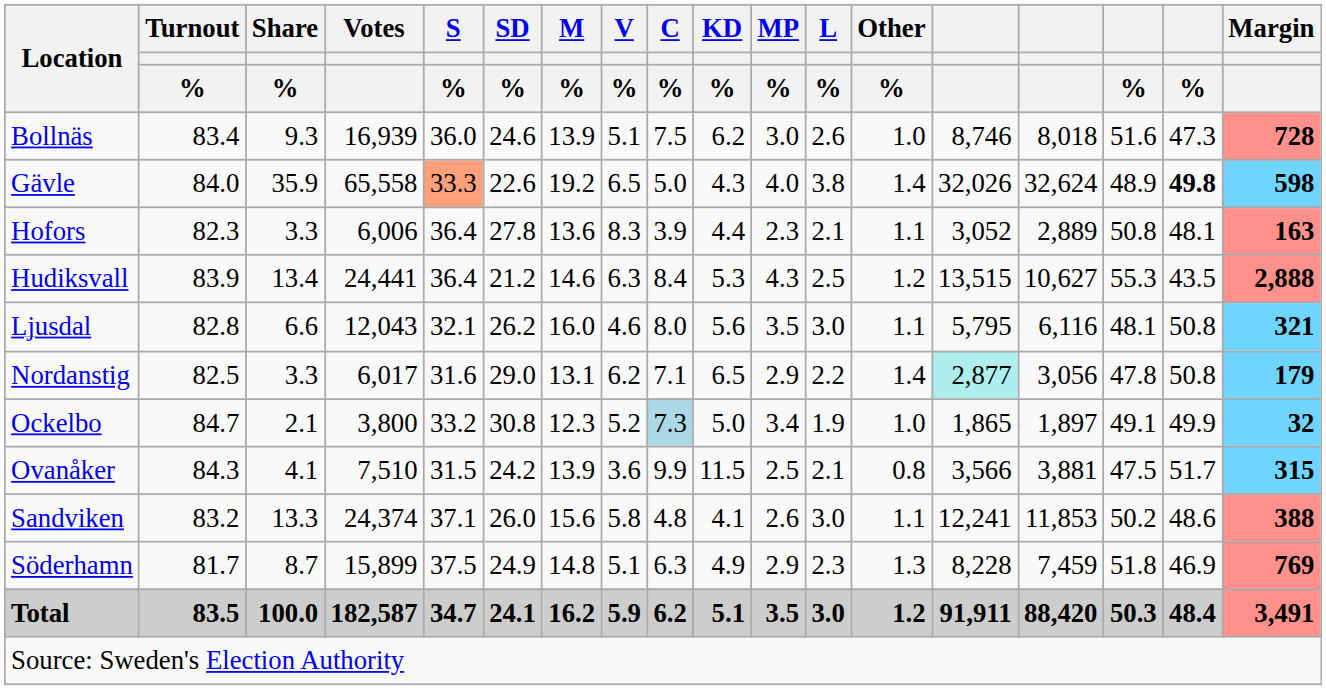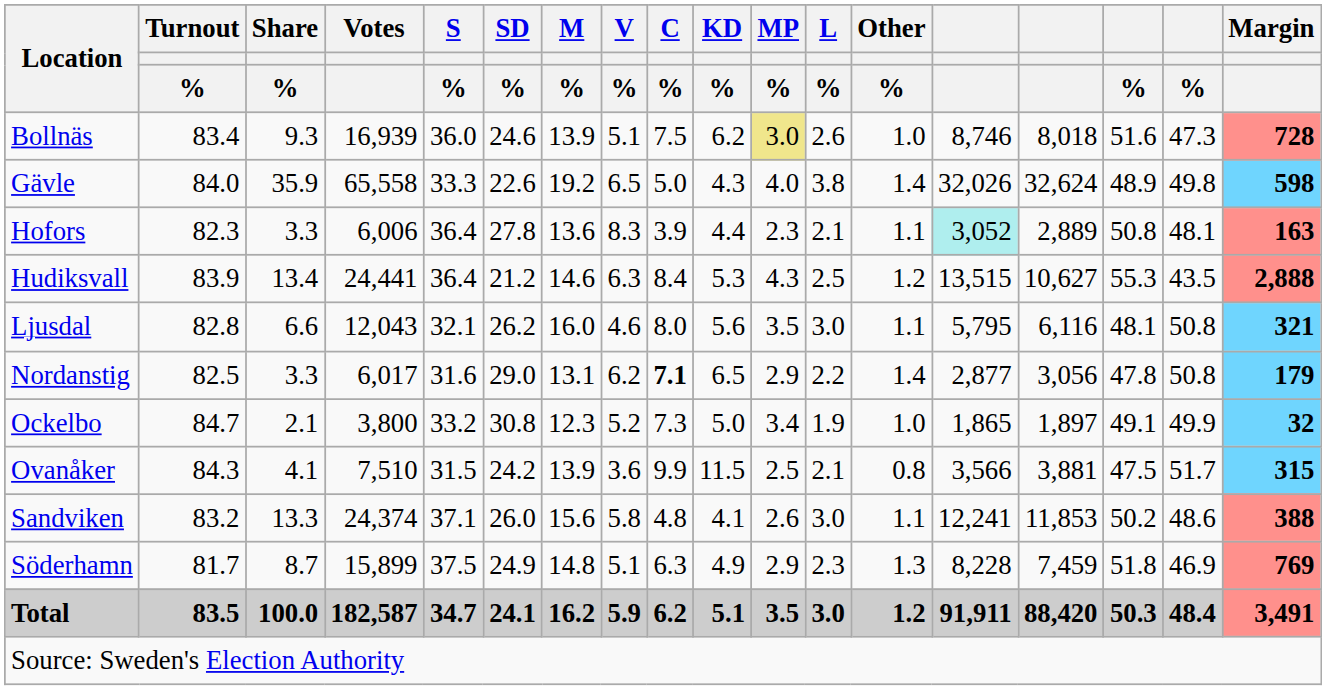(782, 136) no background -> (782, 136) khaki background
(453, 183) lightsalmon background -> (453, 183) no background
(1193, 183) bold -> (1193, 183) normal
(981, 231) no background -> (981, 231) paleturquoise background
(670, 374) normal -> (670, 374) bold
(981, 374) paleturquoise background -> (981, 374) no background
(670, 421) lightblue background -> (670, 421) no background
